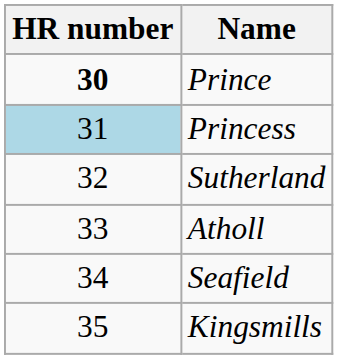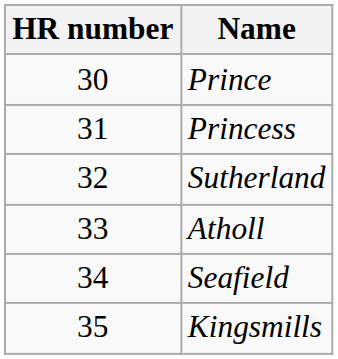(93, 79) bold -> (93, 79) normal
(93, 128) lightblue background -> (93, 128) no background
